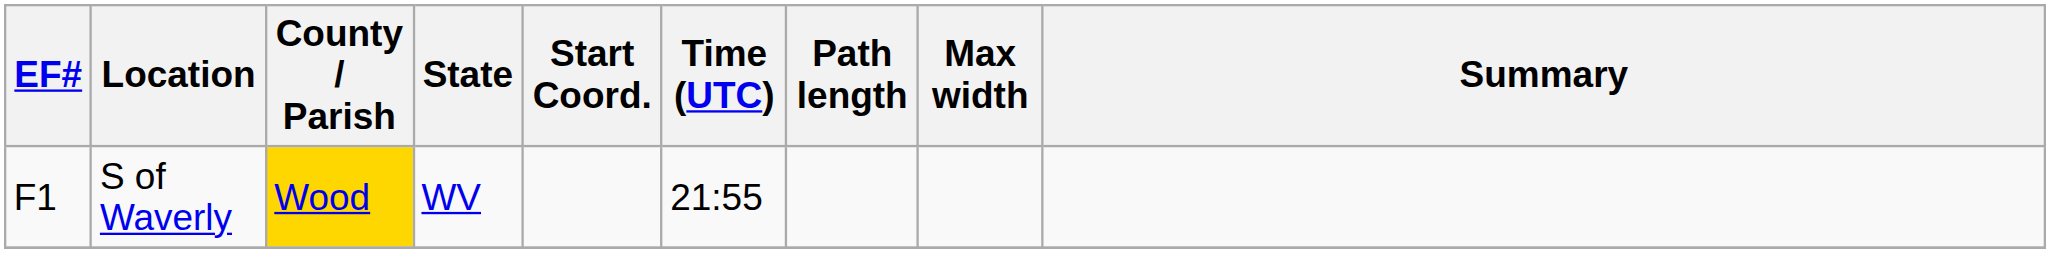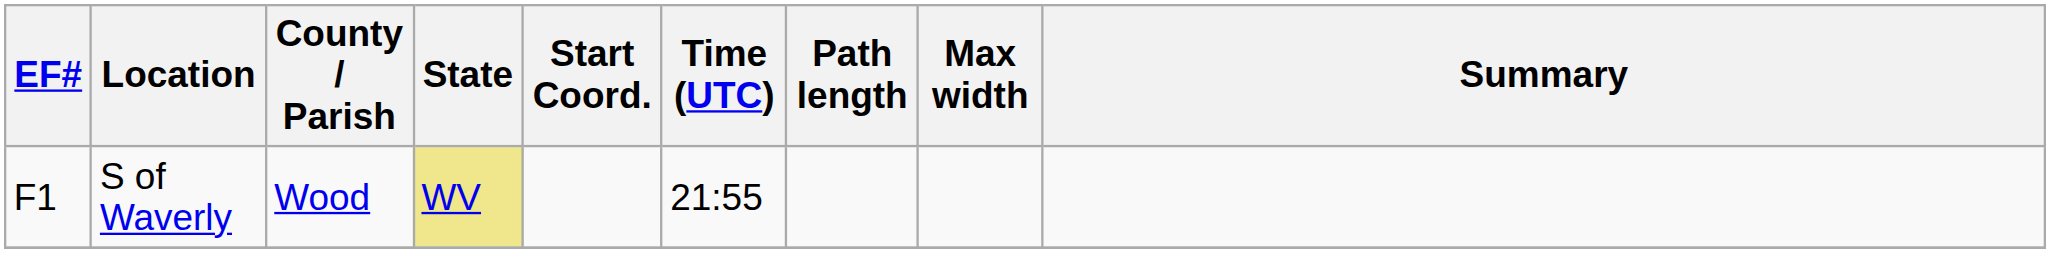(322, 196) gold background -> (322, 196) no background
(451, 196) no background -> (451, 196) khaki background
